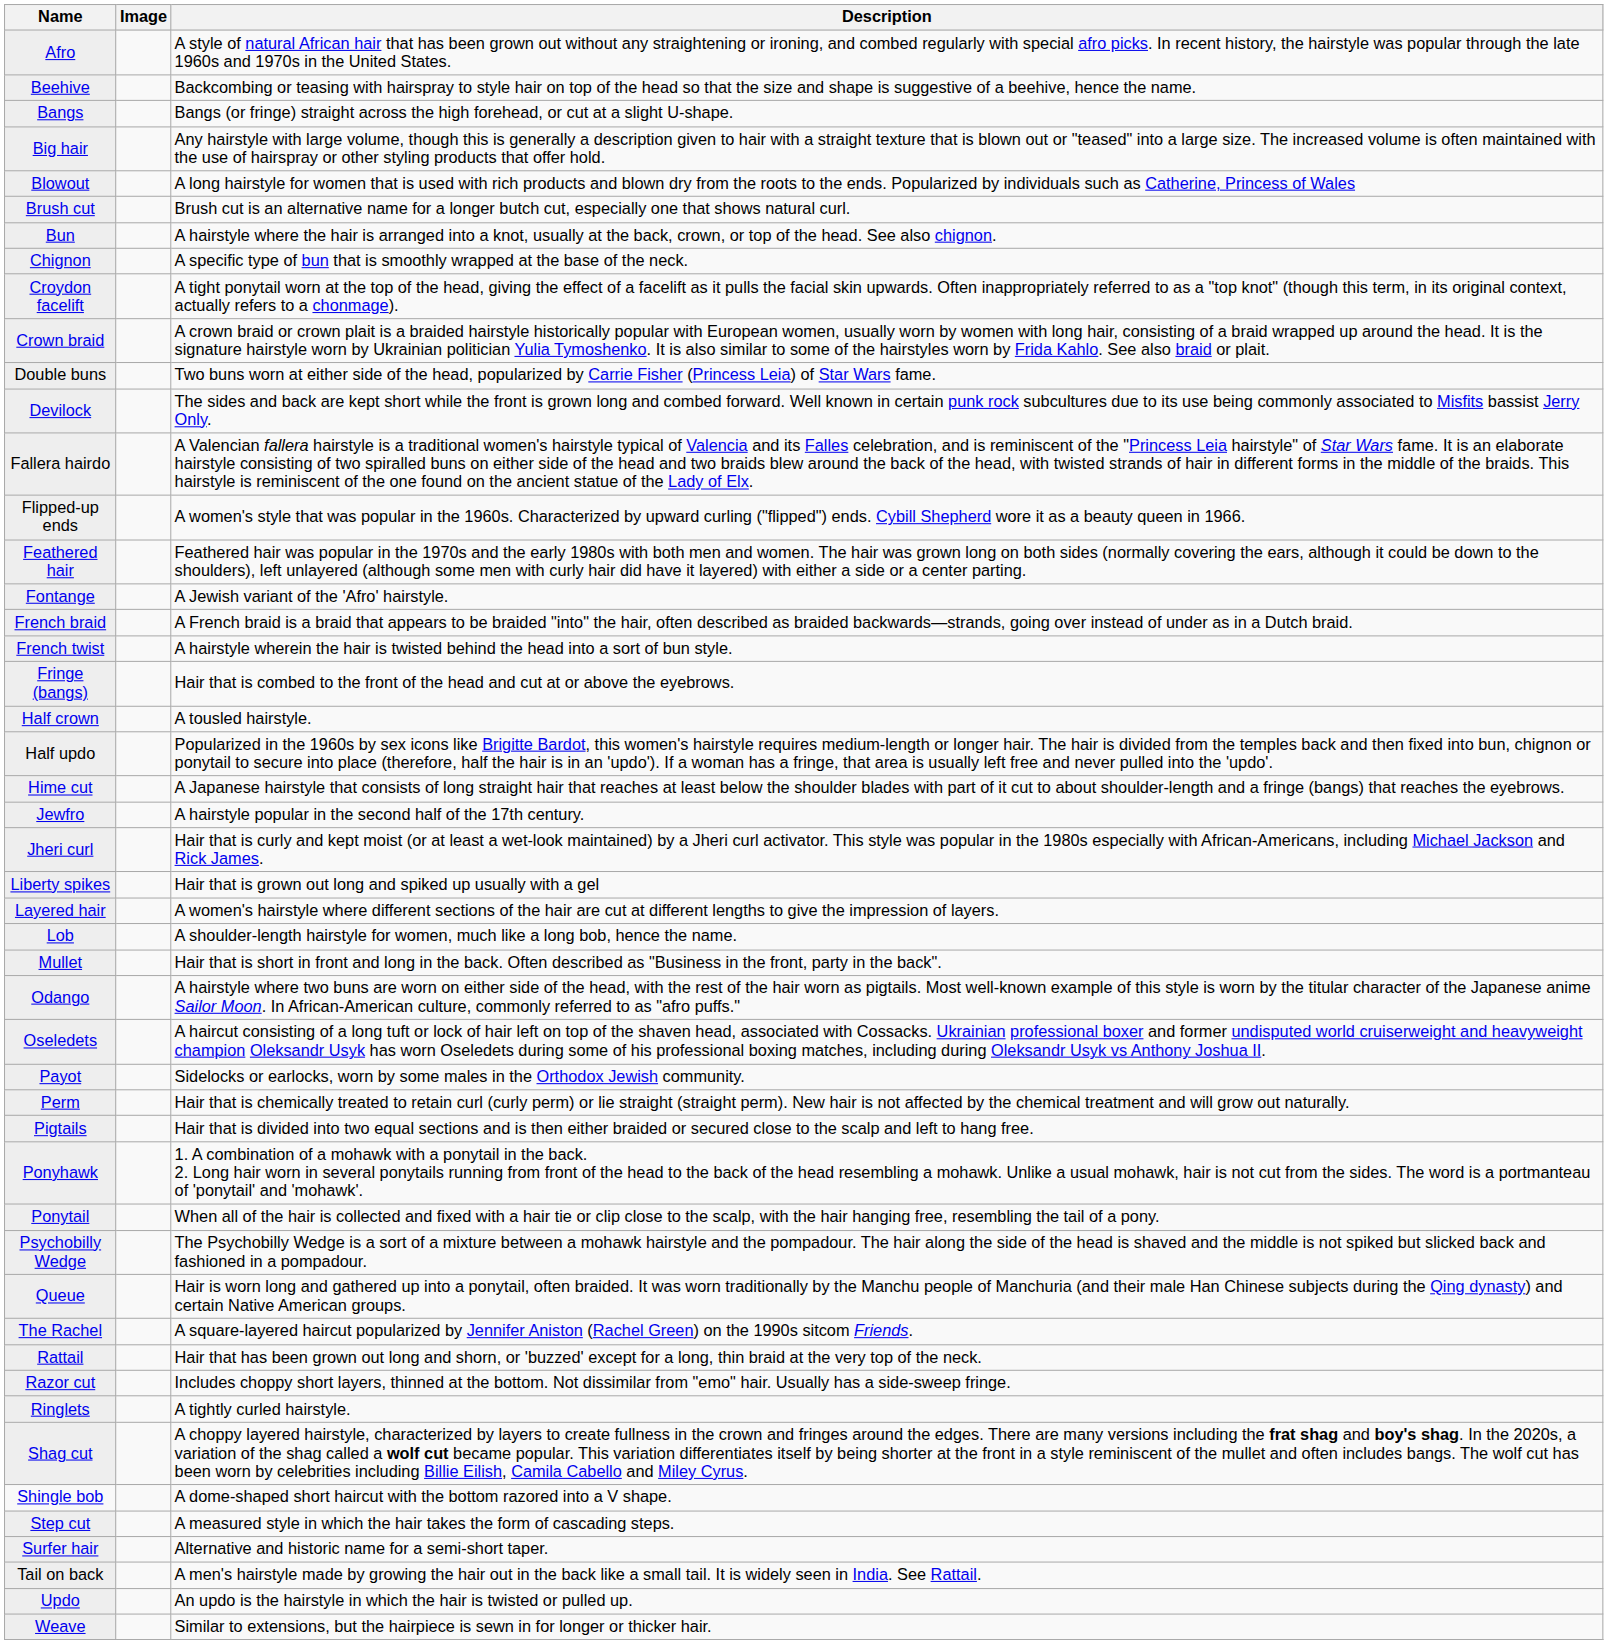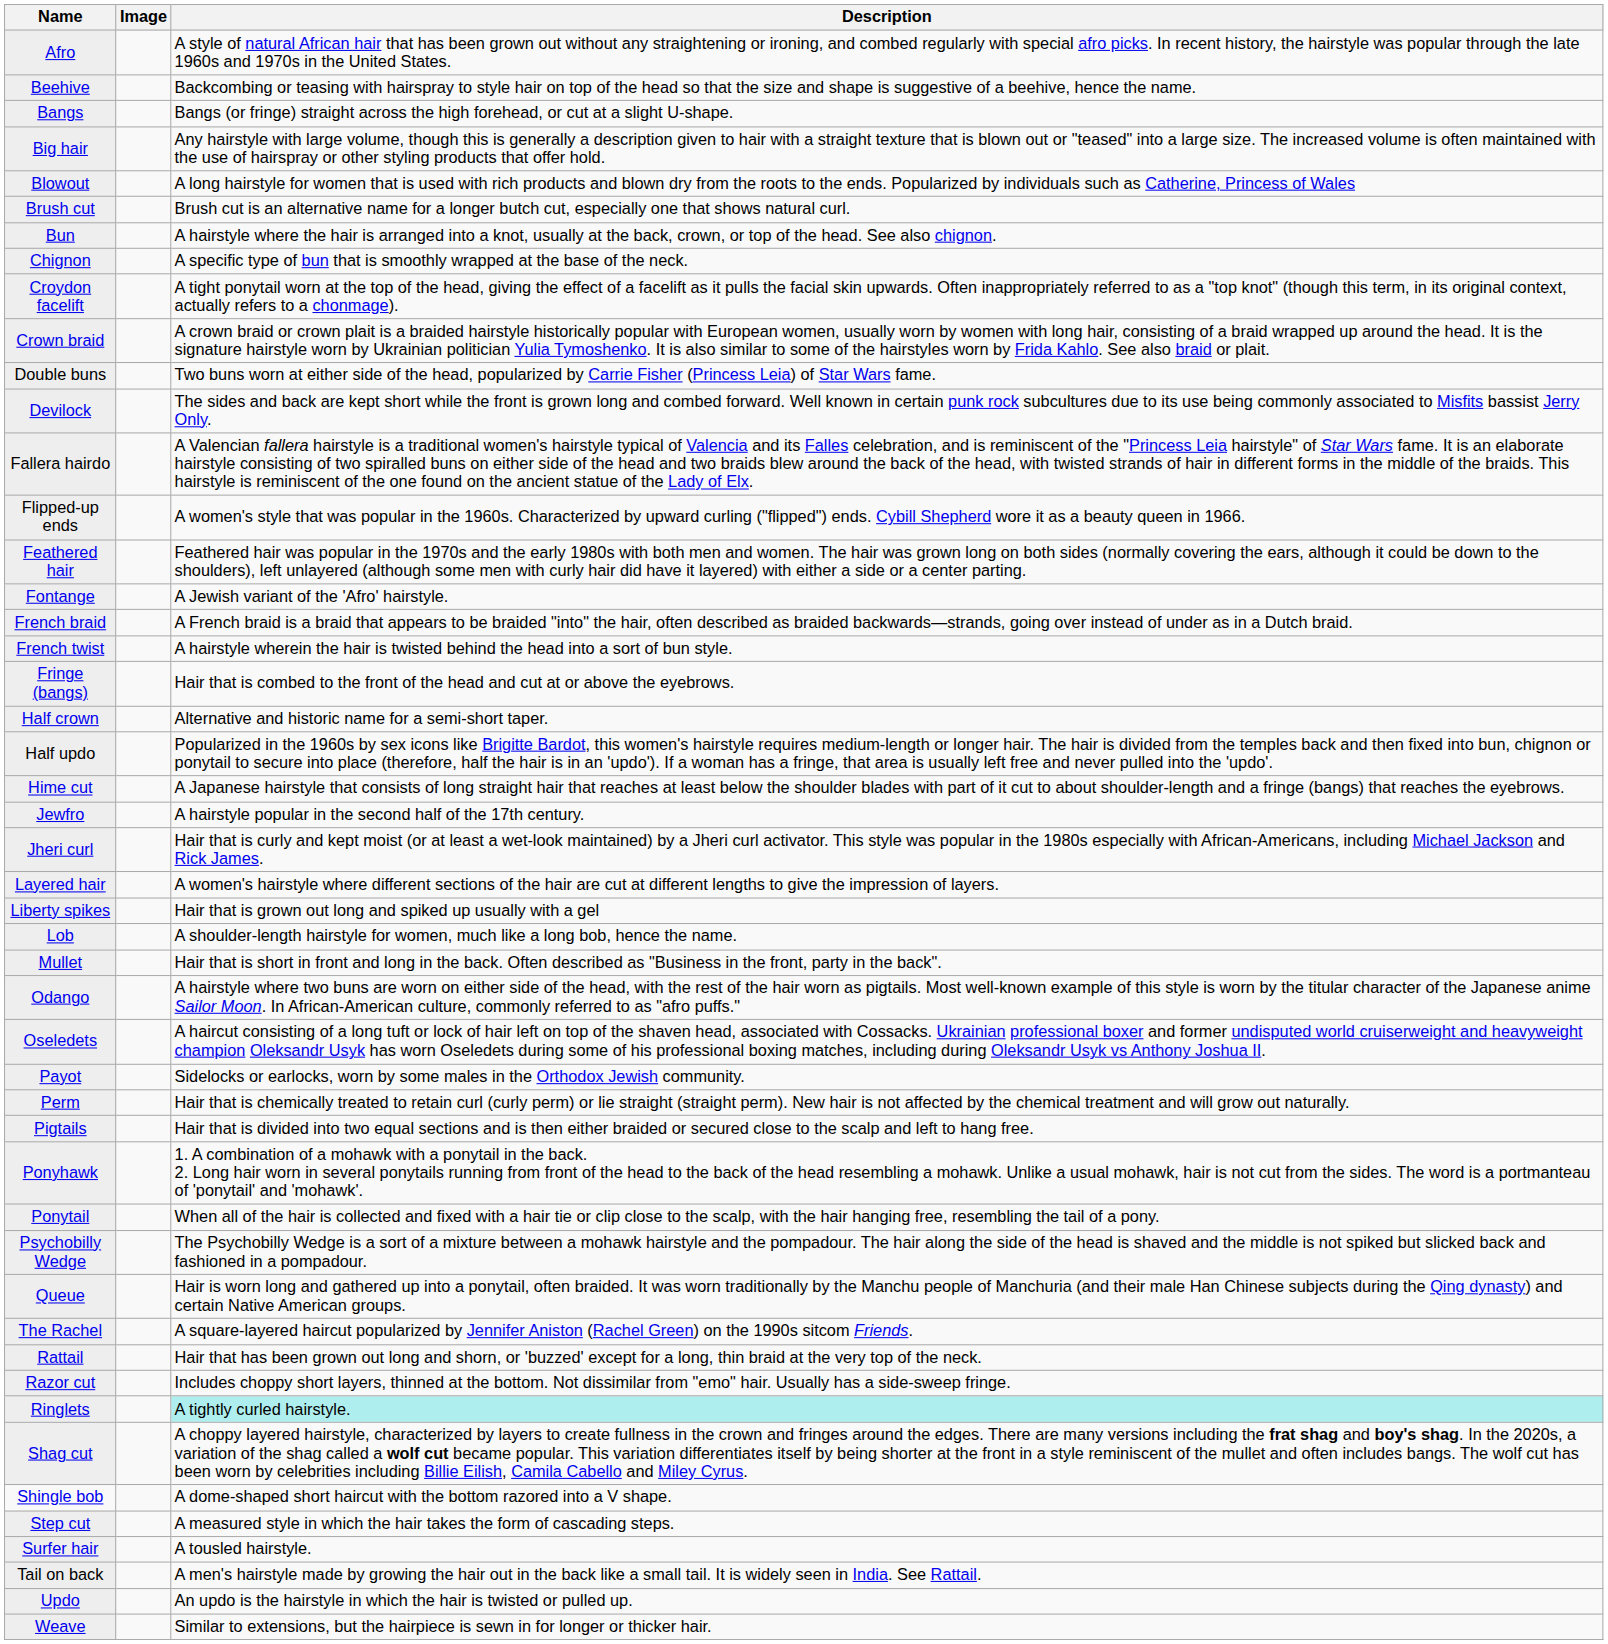(243, 718) A tousled hairstyle. -> (361, 718) Alternative and historic name for a semi-short taper.
rows swapped: (60, 910) <-> (60, 884)
(263, 1409) no background -> (263, 1409) paleturquoise background
(361, 1549) Alternative and historic name for a semi-short taper. -> (243, 1549) A tousled hairstyle.
